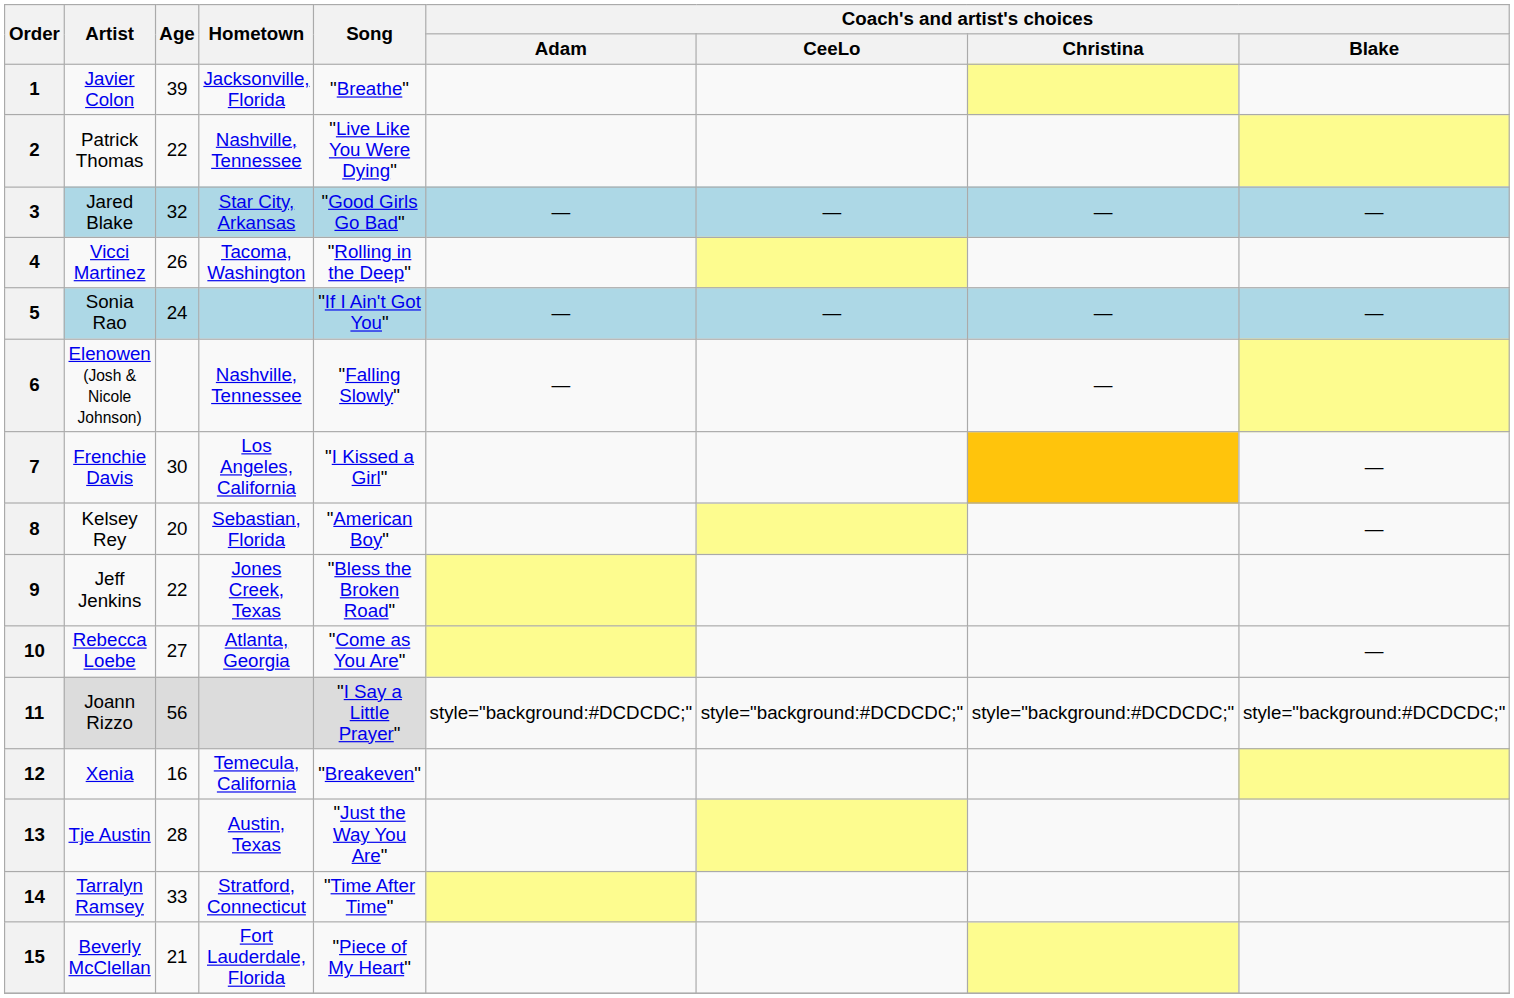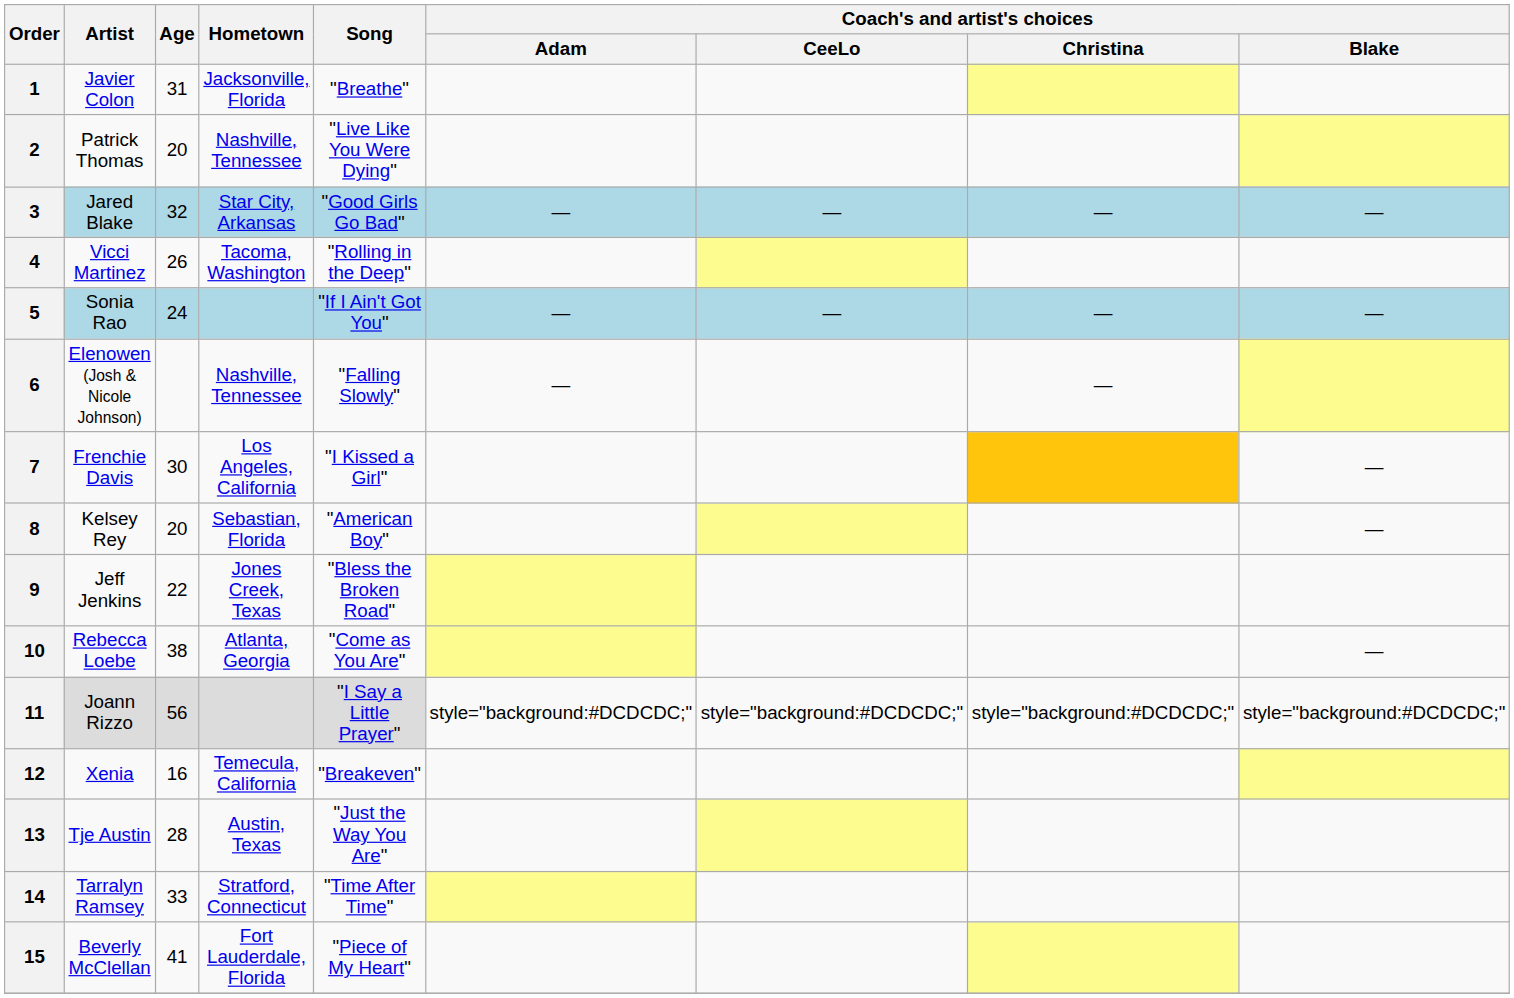(177, 89) 39 -> (177, 89) 31
(177, 150) 22 -> (177, 150) 20
(177, 651) 27 -> (177, 651) 38
(177, 957) 21 -> (177, 957) 41
